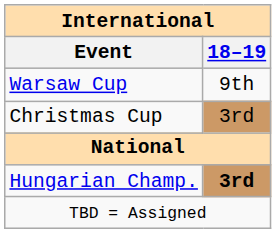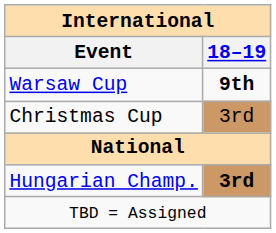(237, 85) normal -> (237, 85) bold
